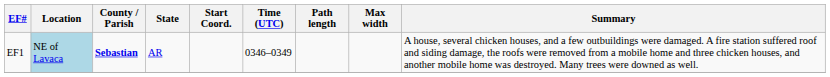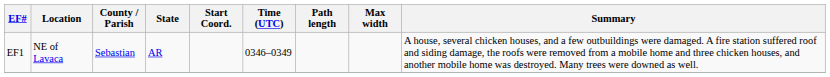(48, 52) lightblue background -> (48, 52) no background
(116, 52) bold -> (115, 52) normal
